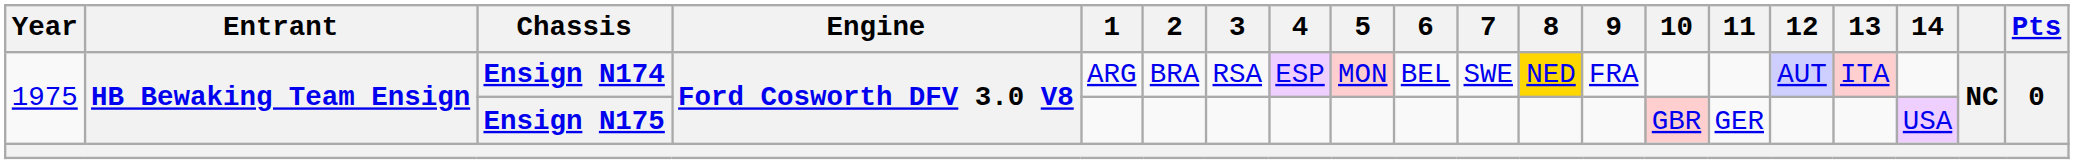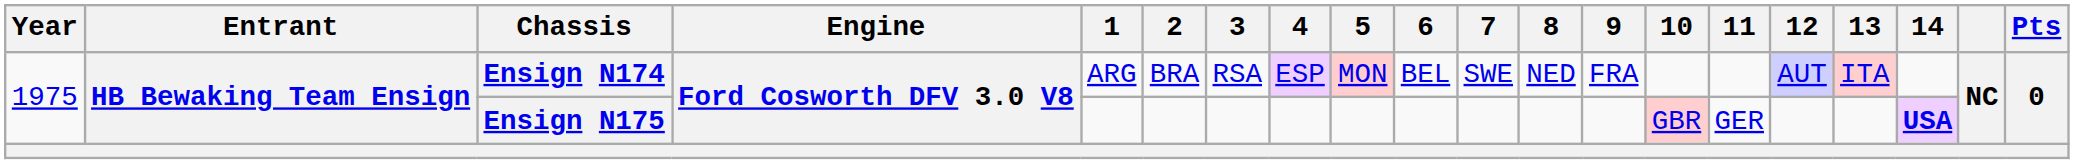(1551, 74) gold background -> (1551, 74) no background
(1928, 120) normal -> (1928, 120) bold
